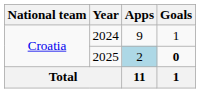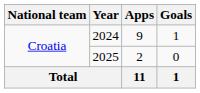(139, 56) lightblue background -> (139, 56) no background
(176, 56) bold -> (176, 56) normal
